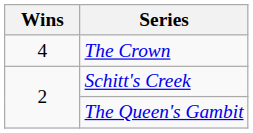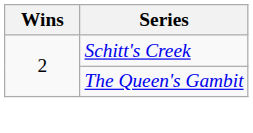- row: (127, 50)
